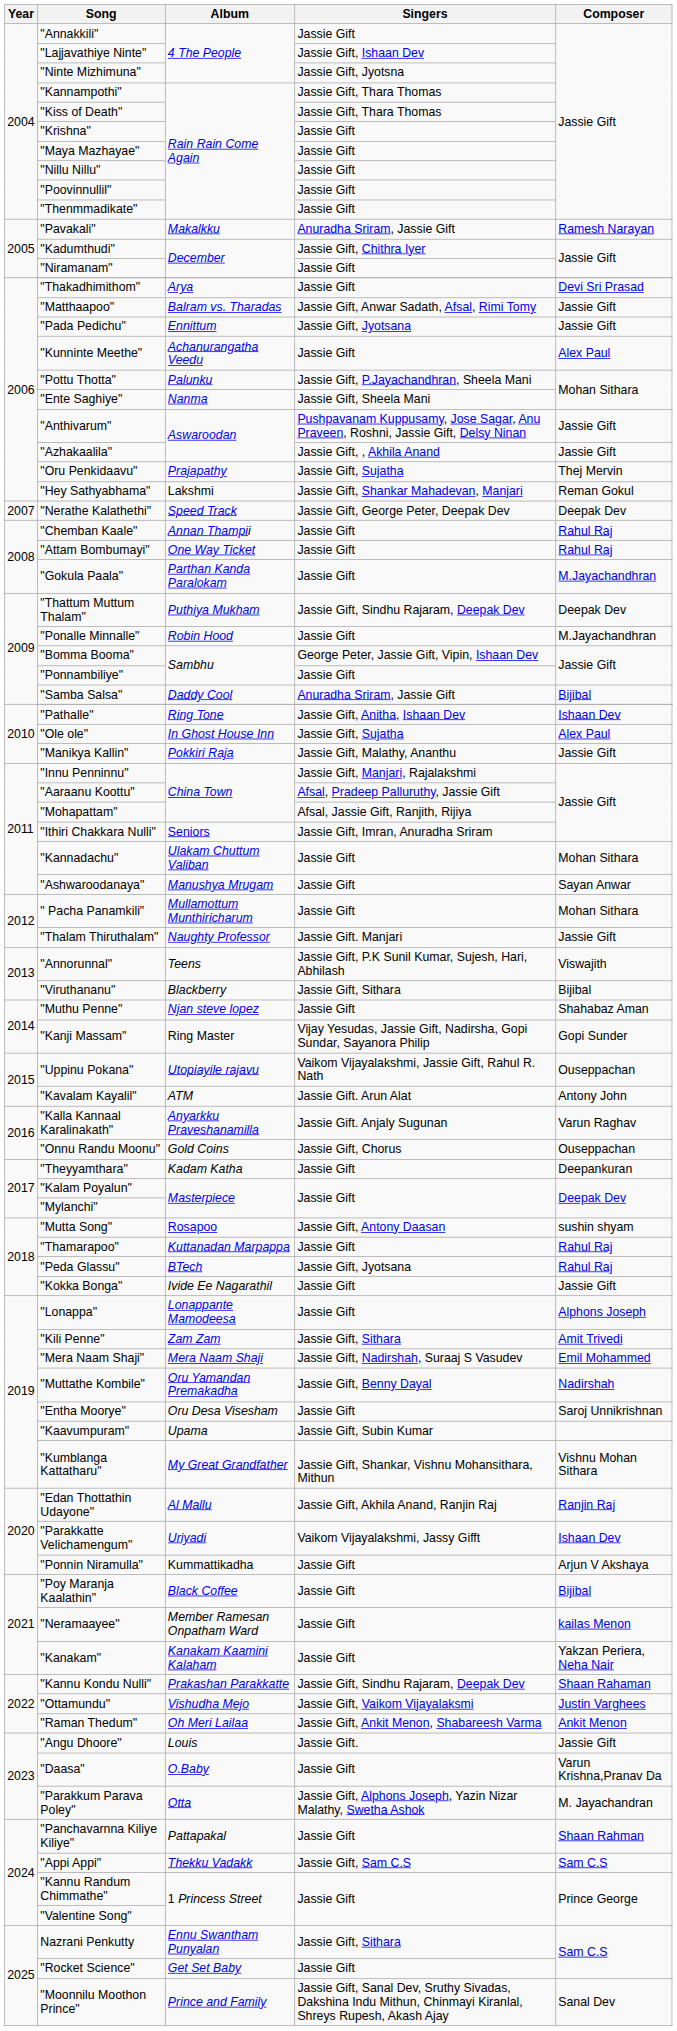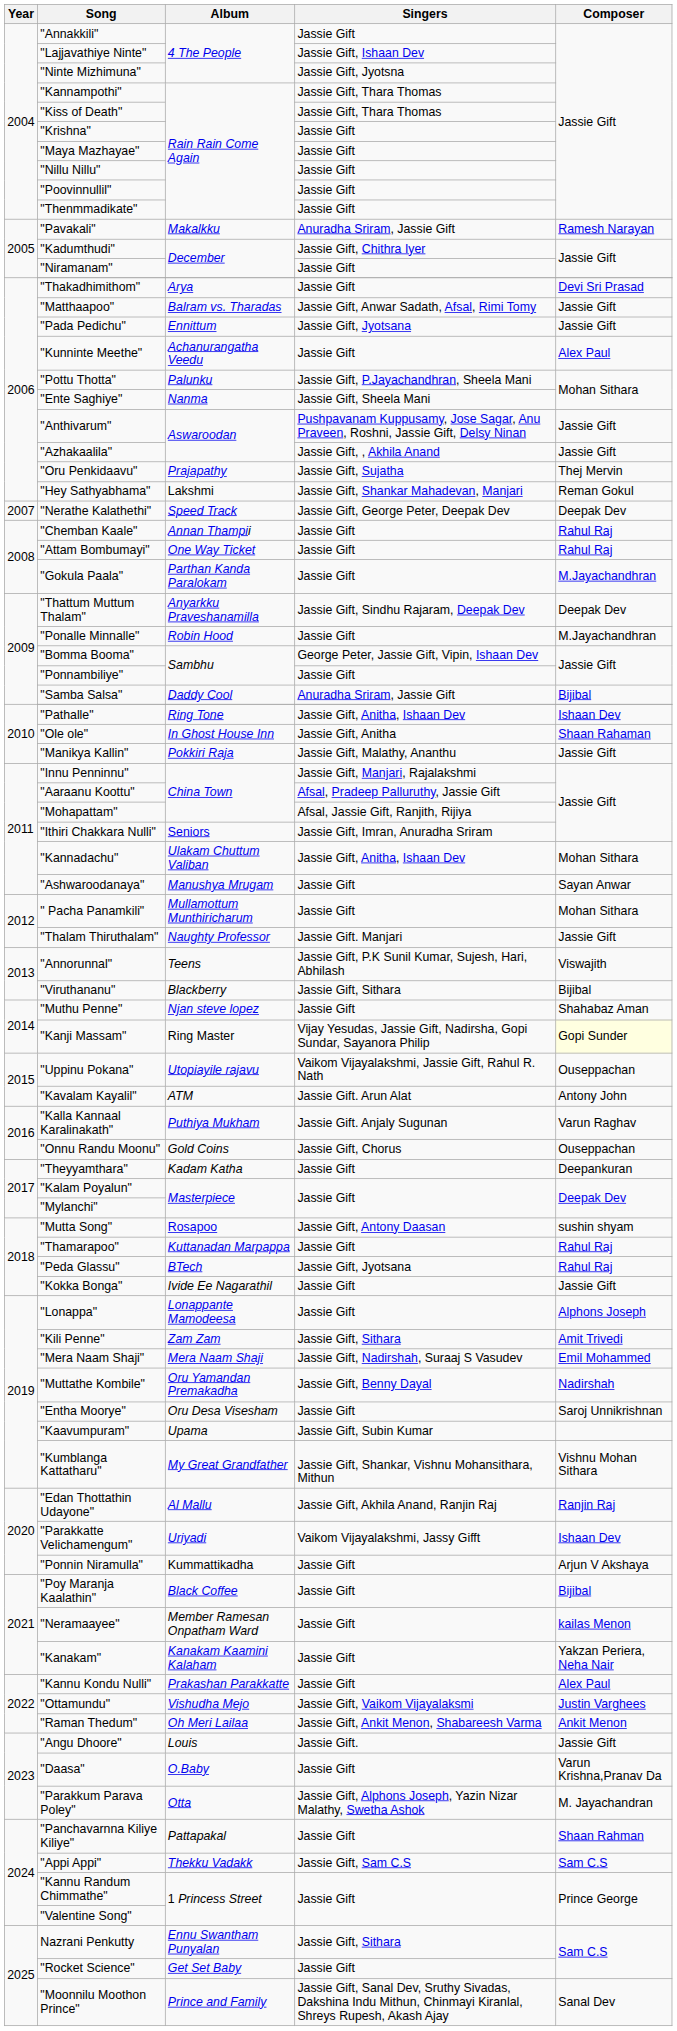(214, 609) Puthiya Mukham -> (213, 609) Anyarkku Praveshanamilla
(350, 734) Jassie Gift, Sujatha -> (347, 734) Jassie Gift, Anitha
(584, 734) Alex Paul -> (605, 734) Shaan Rahaman
(326, 858) Jassie Gift -> (381, 858) Jassie Gift, Anitha, Ishaan Dev
(593, 1036) no background -> (593, 1036) lightyellow background
(213, 1122) Anyarkku Praveshanamilla -> (214, 1122) Puthiya Mukham
(411, 1684) Jassie Gift, Sindhu Rajaram, Deepak Dev -> (326, 1684) Jassie Gift
(605, 1684) Shaan Rahaman -> (584, 1684) Alex Paul
